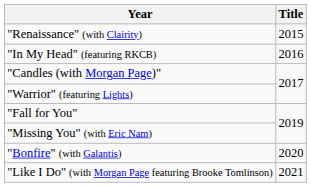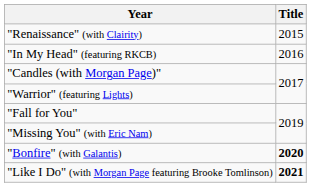(291, 152) normal -> (291, 152) bold
(291, 172) normal -> (291, 172) bold
